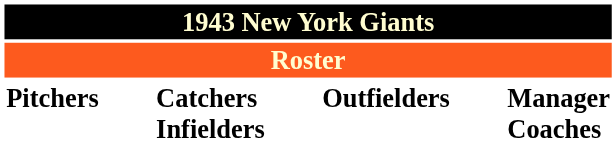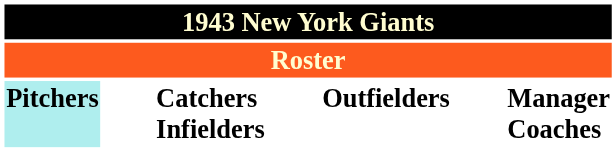(52, 98) no background -> (52, 98) paleturquoise background
